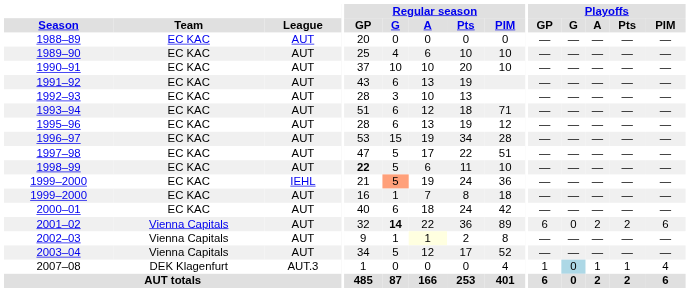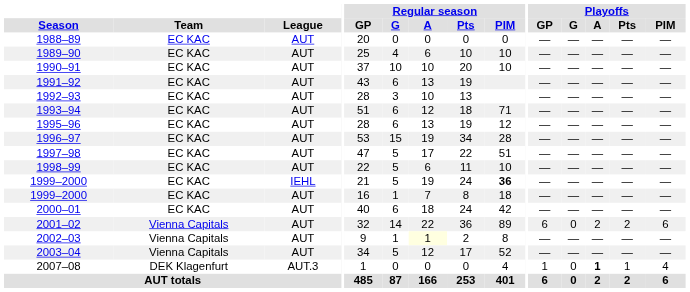(363, 167) bold -> (363, 167) normal
(395, 181) lightsalmon background -> (395, 181) no background
(505, 181) normal -> (505, 181) bold
(395, 224) bold -> (395, 224) normal
(573, 266) lightblue background -> (573, 266) no background
(597, 266) normal -> (597, 266) bold
